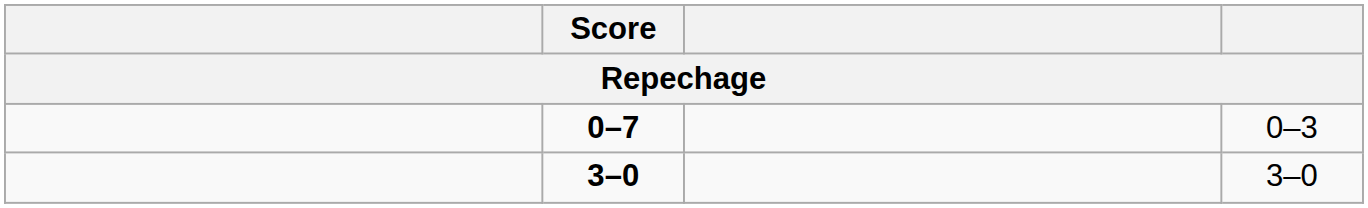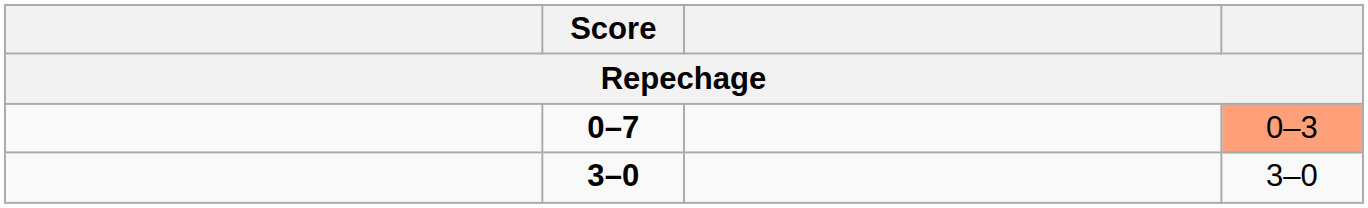(1292, 127) no background -> (1292, 127) lightsalmon background
